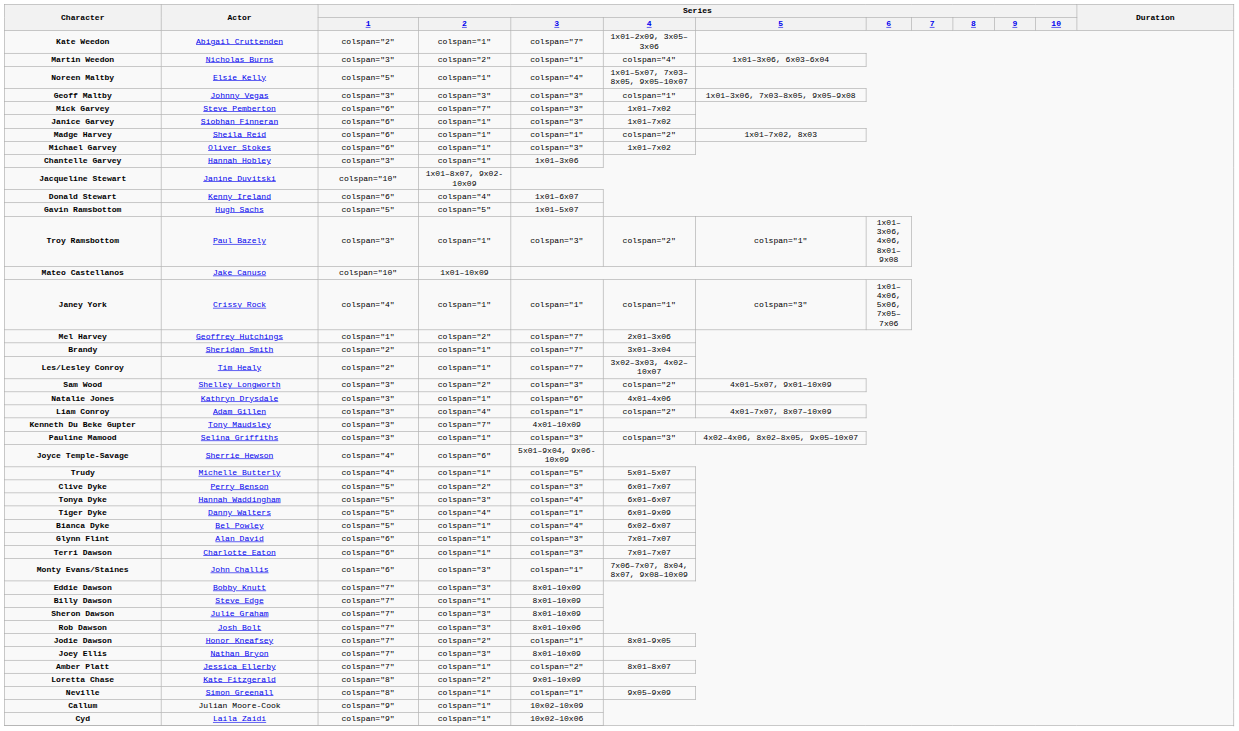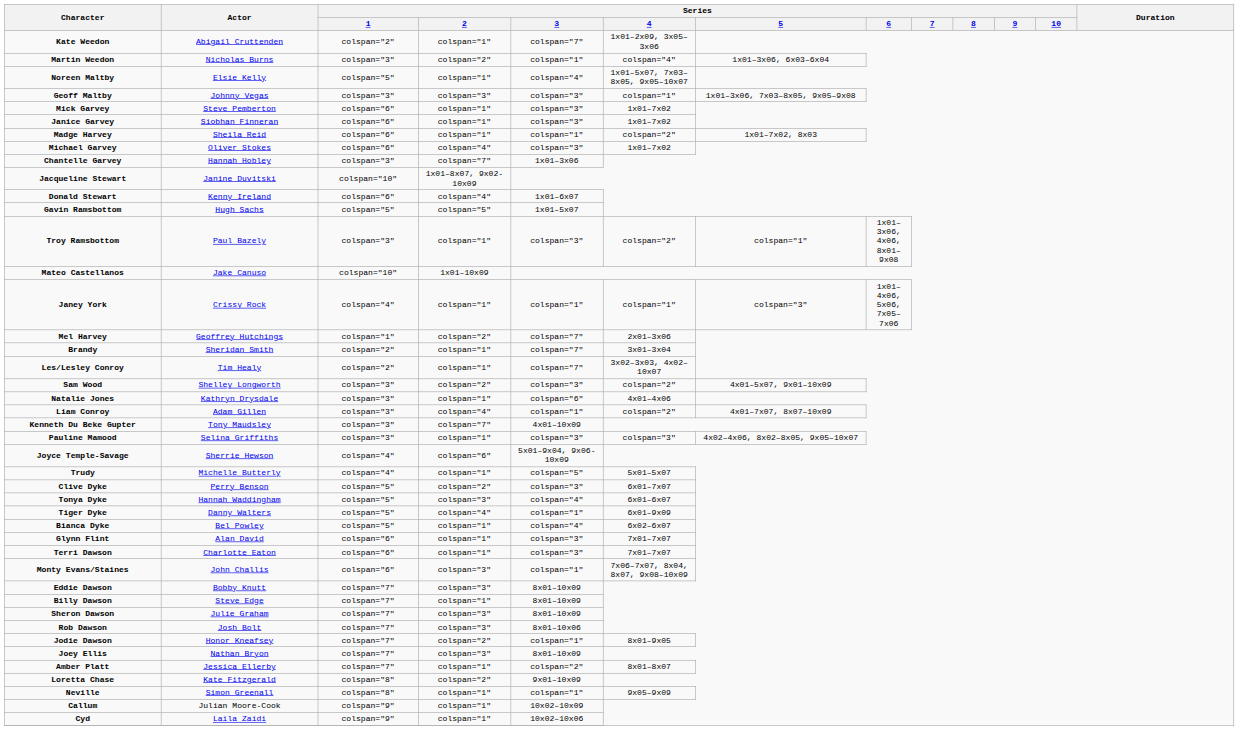(464, 108) colspan="7" -> (464, 108) colspan="1"
(464, 148) colspan="1" -> (464, 148) colspan="4"
(464, 161) colspan="1" -> (464, 161) colspan="7"
